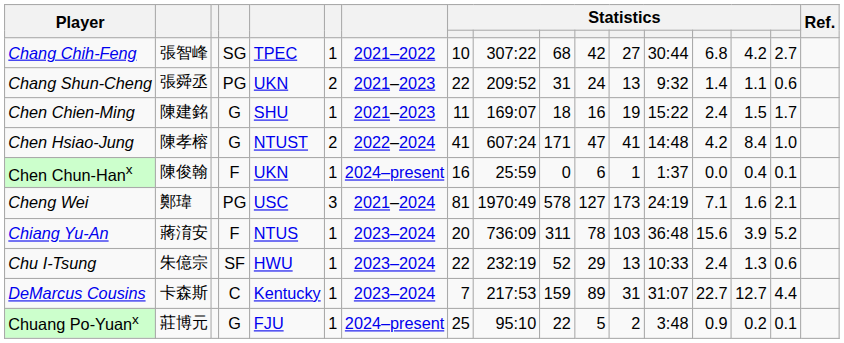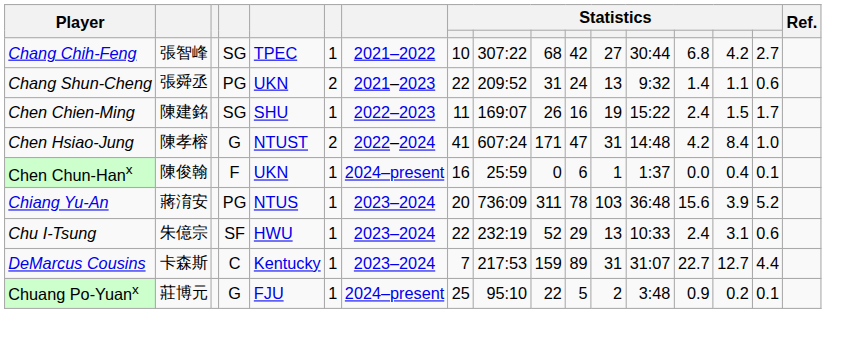(235, 113) G -> (235, 113) SG
(395, 113) 2021–2023 -> (395, 113) 2022–2023
(562, 113) 18 -> (553, 113) 26
(631, 143) 41 -> (613, 143) 31
- row: (48, 203)
(235, 233) F -> (235, 203) PG
(756, 263) 1.3 -> (737, 233) 3.1
